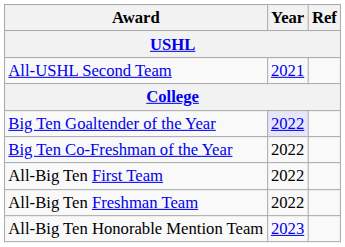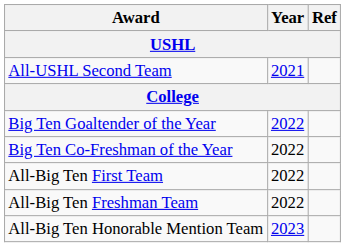(288, 123) lavender background -> (288, 123) no background
